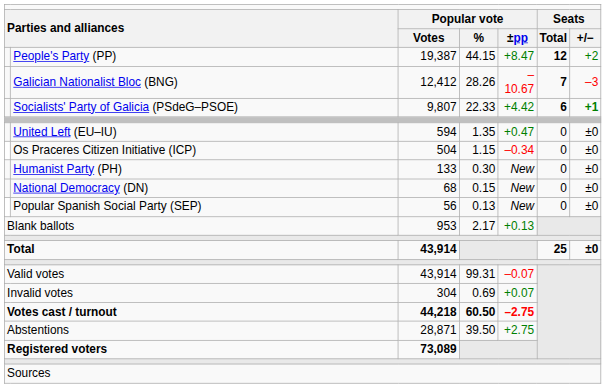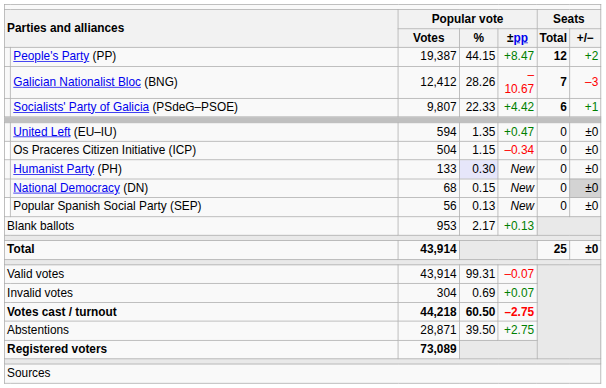(592, 107) bold -> (592, 107) normal
(484, 169) no background -> (484, 169) lavender background
(592, 188) no background -> (592, 188) lightgrey background
